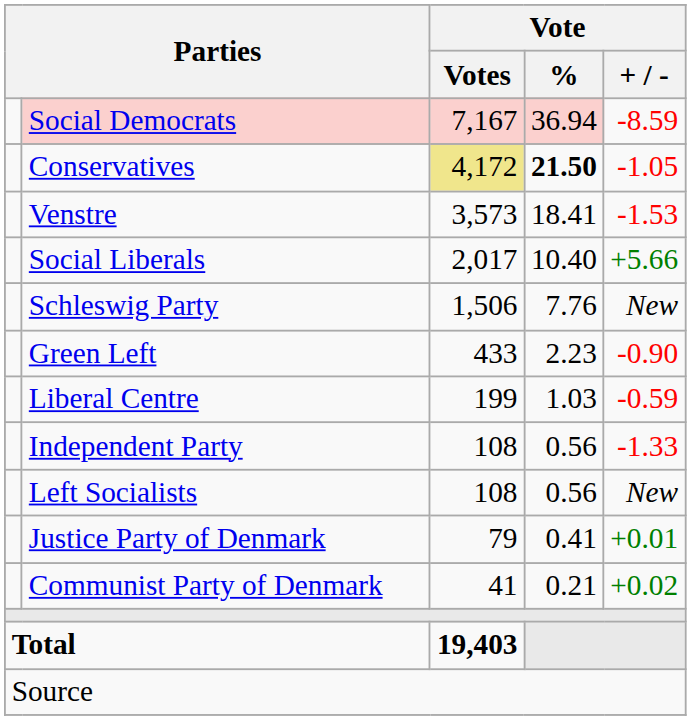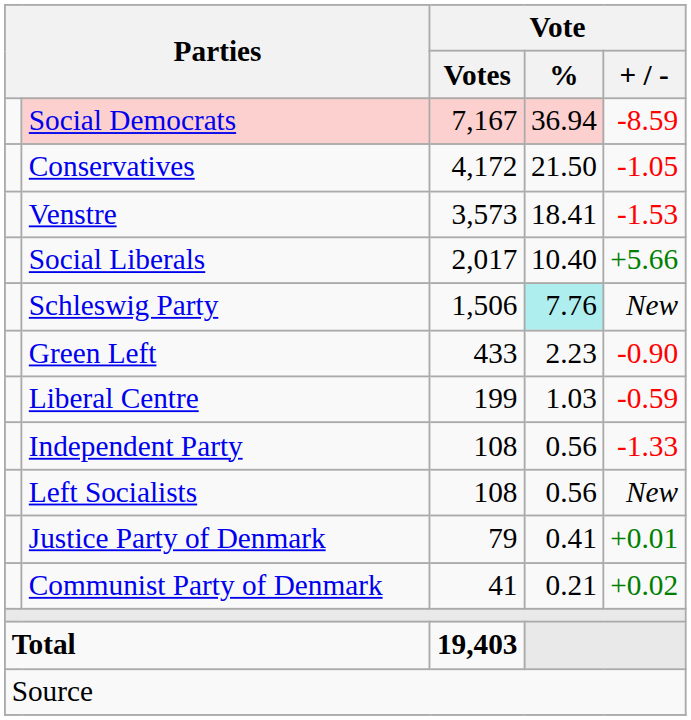(484, 167) khaki background -> (484, 167) no background
(564, 167) bold -> (564, 167) normal
(571, 306) no background -> (571, 306) paleturquoise background
